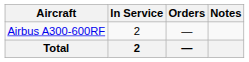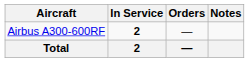(137, 31) normal -> (137, 31) bold
